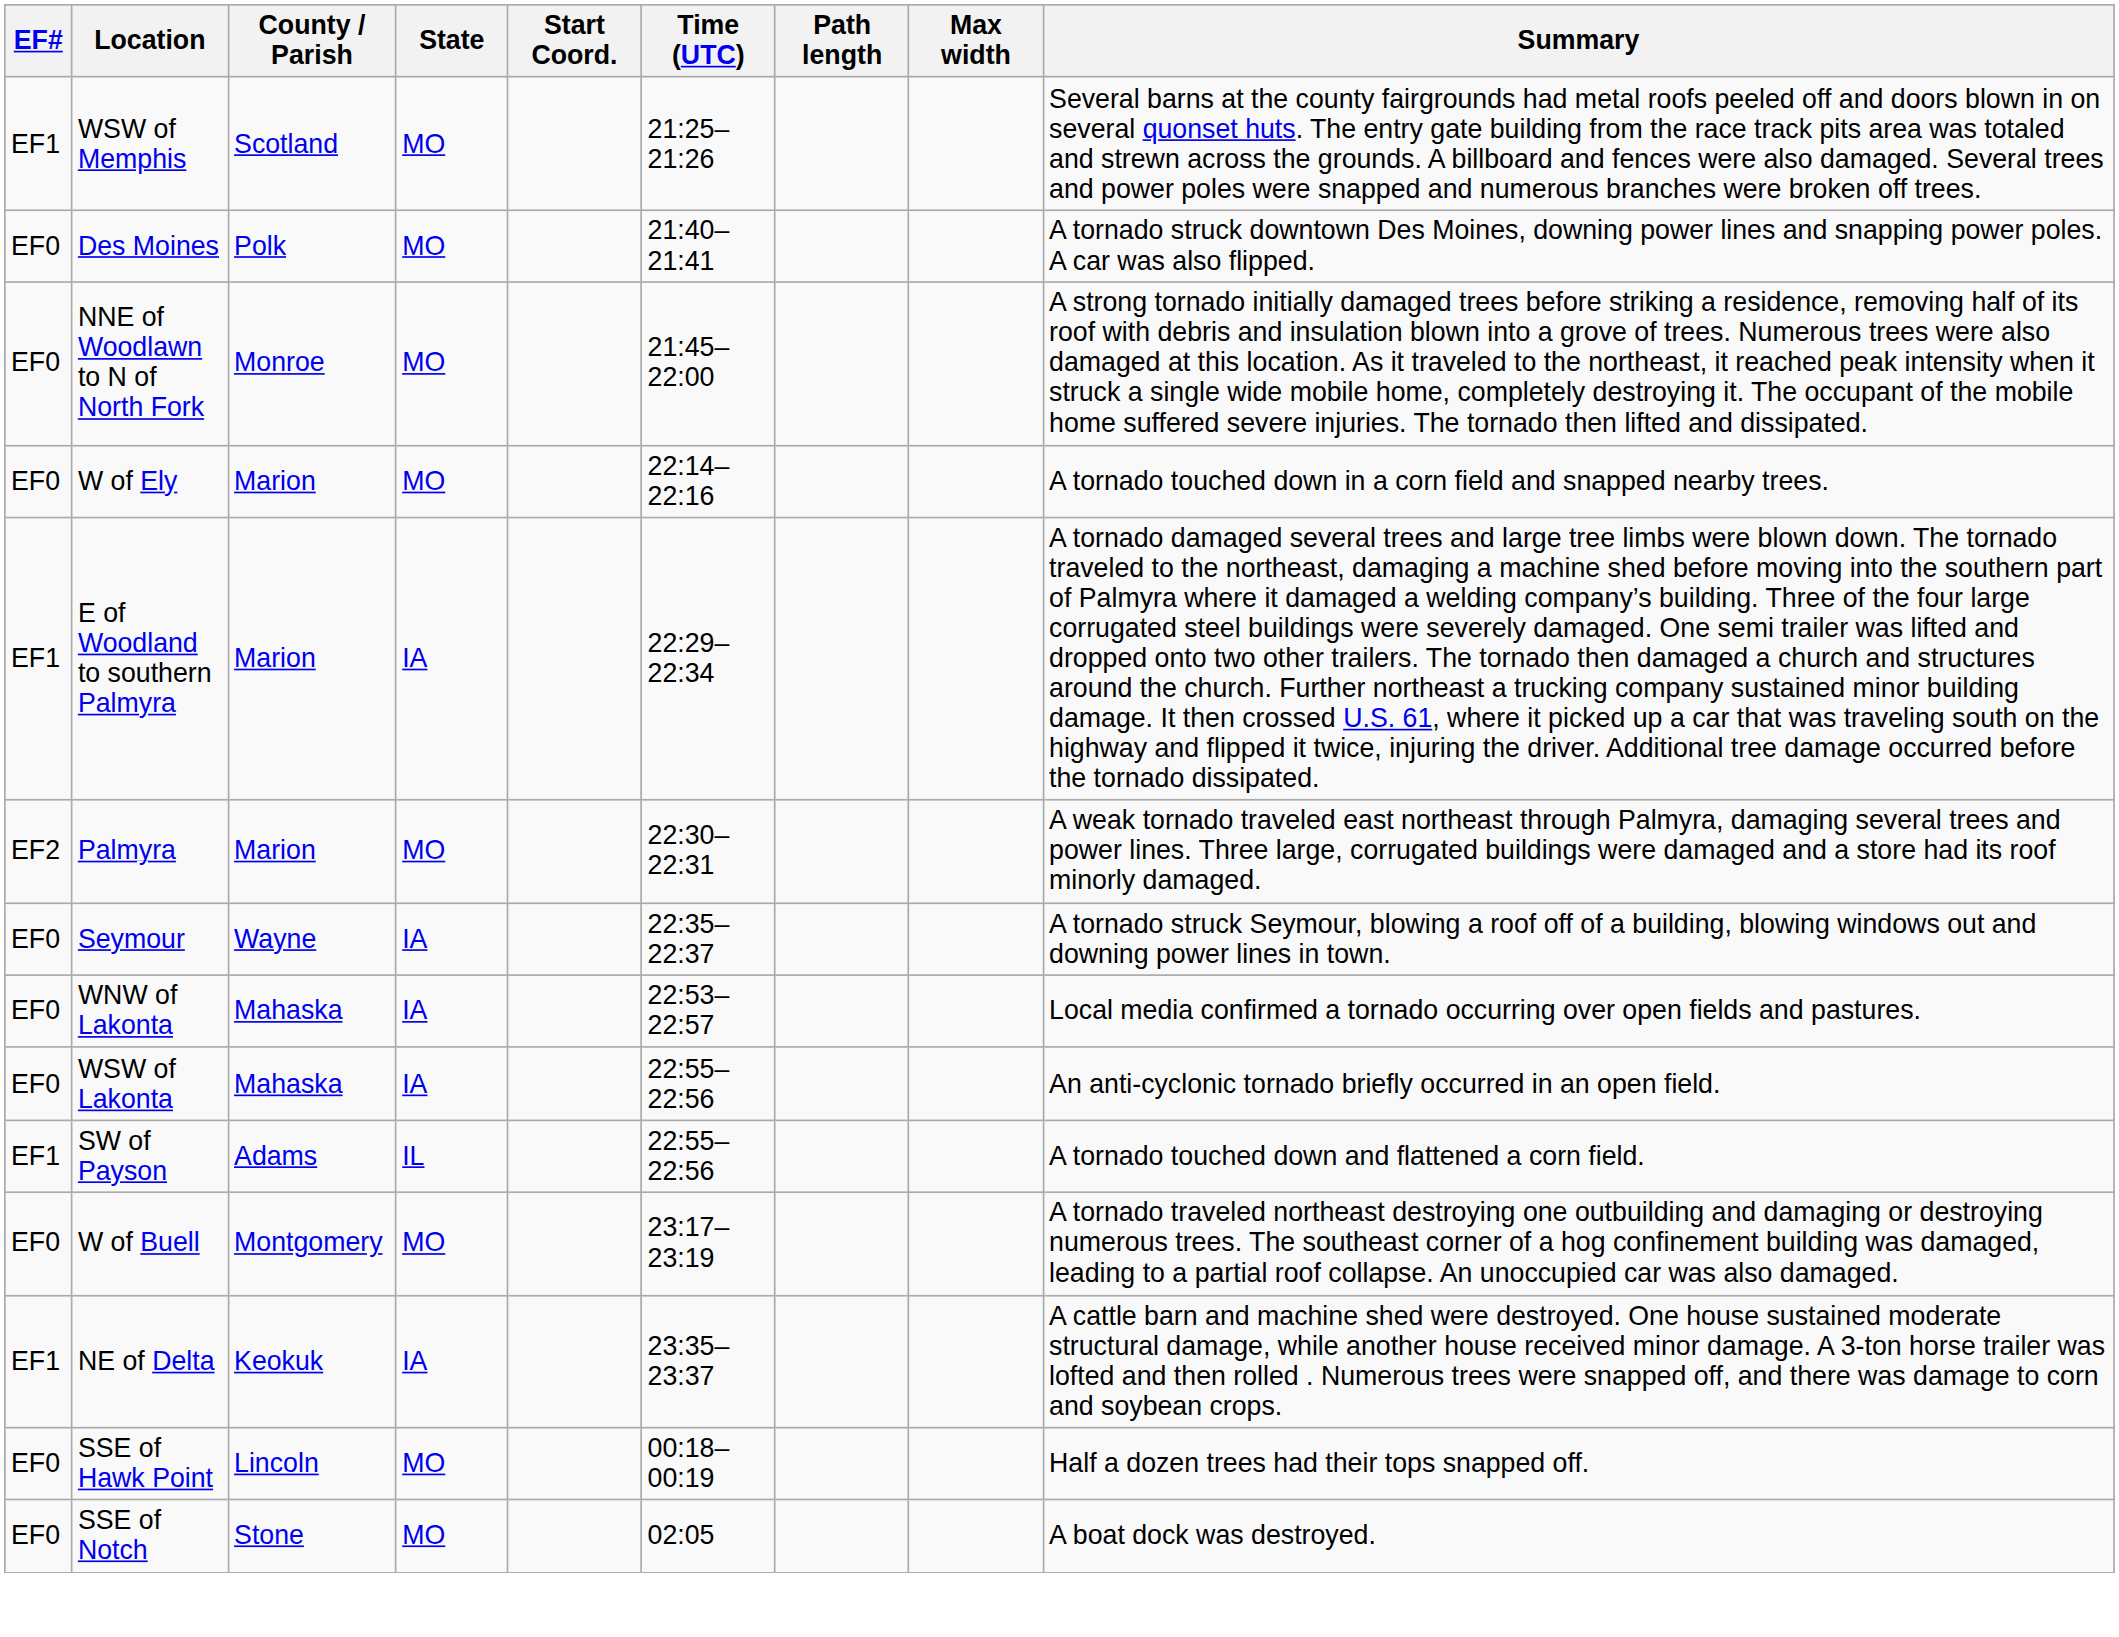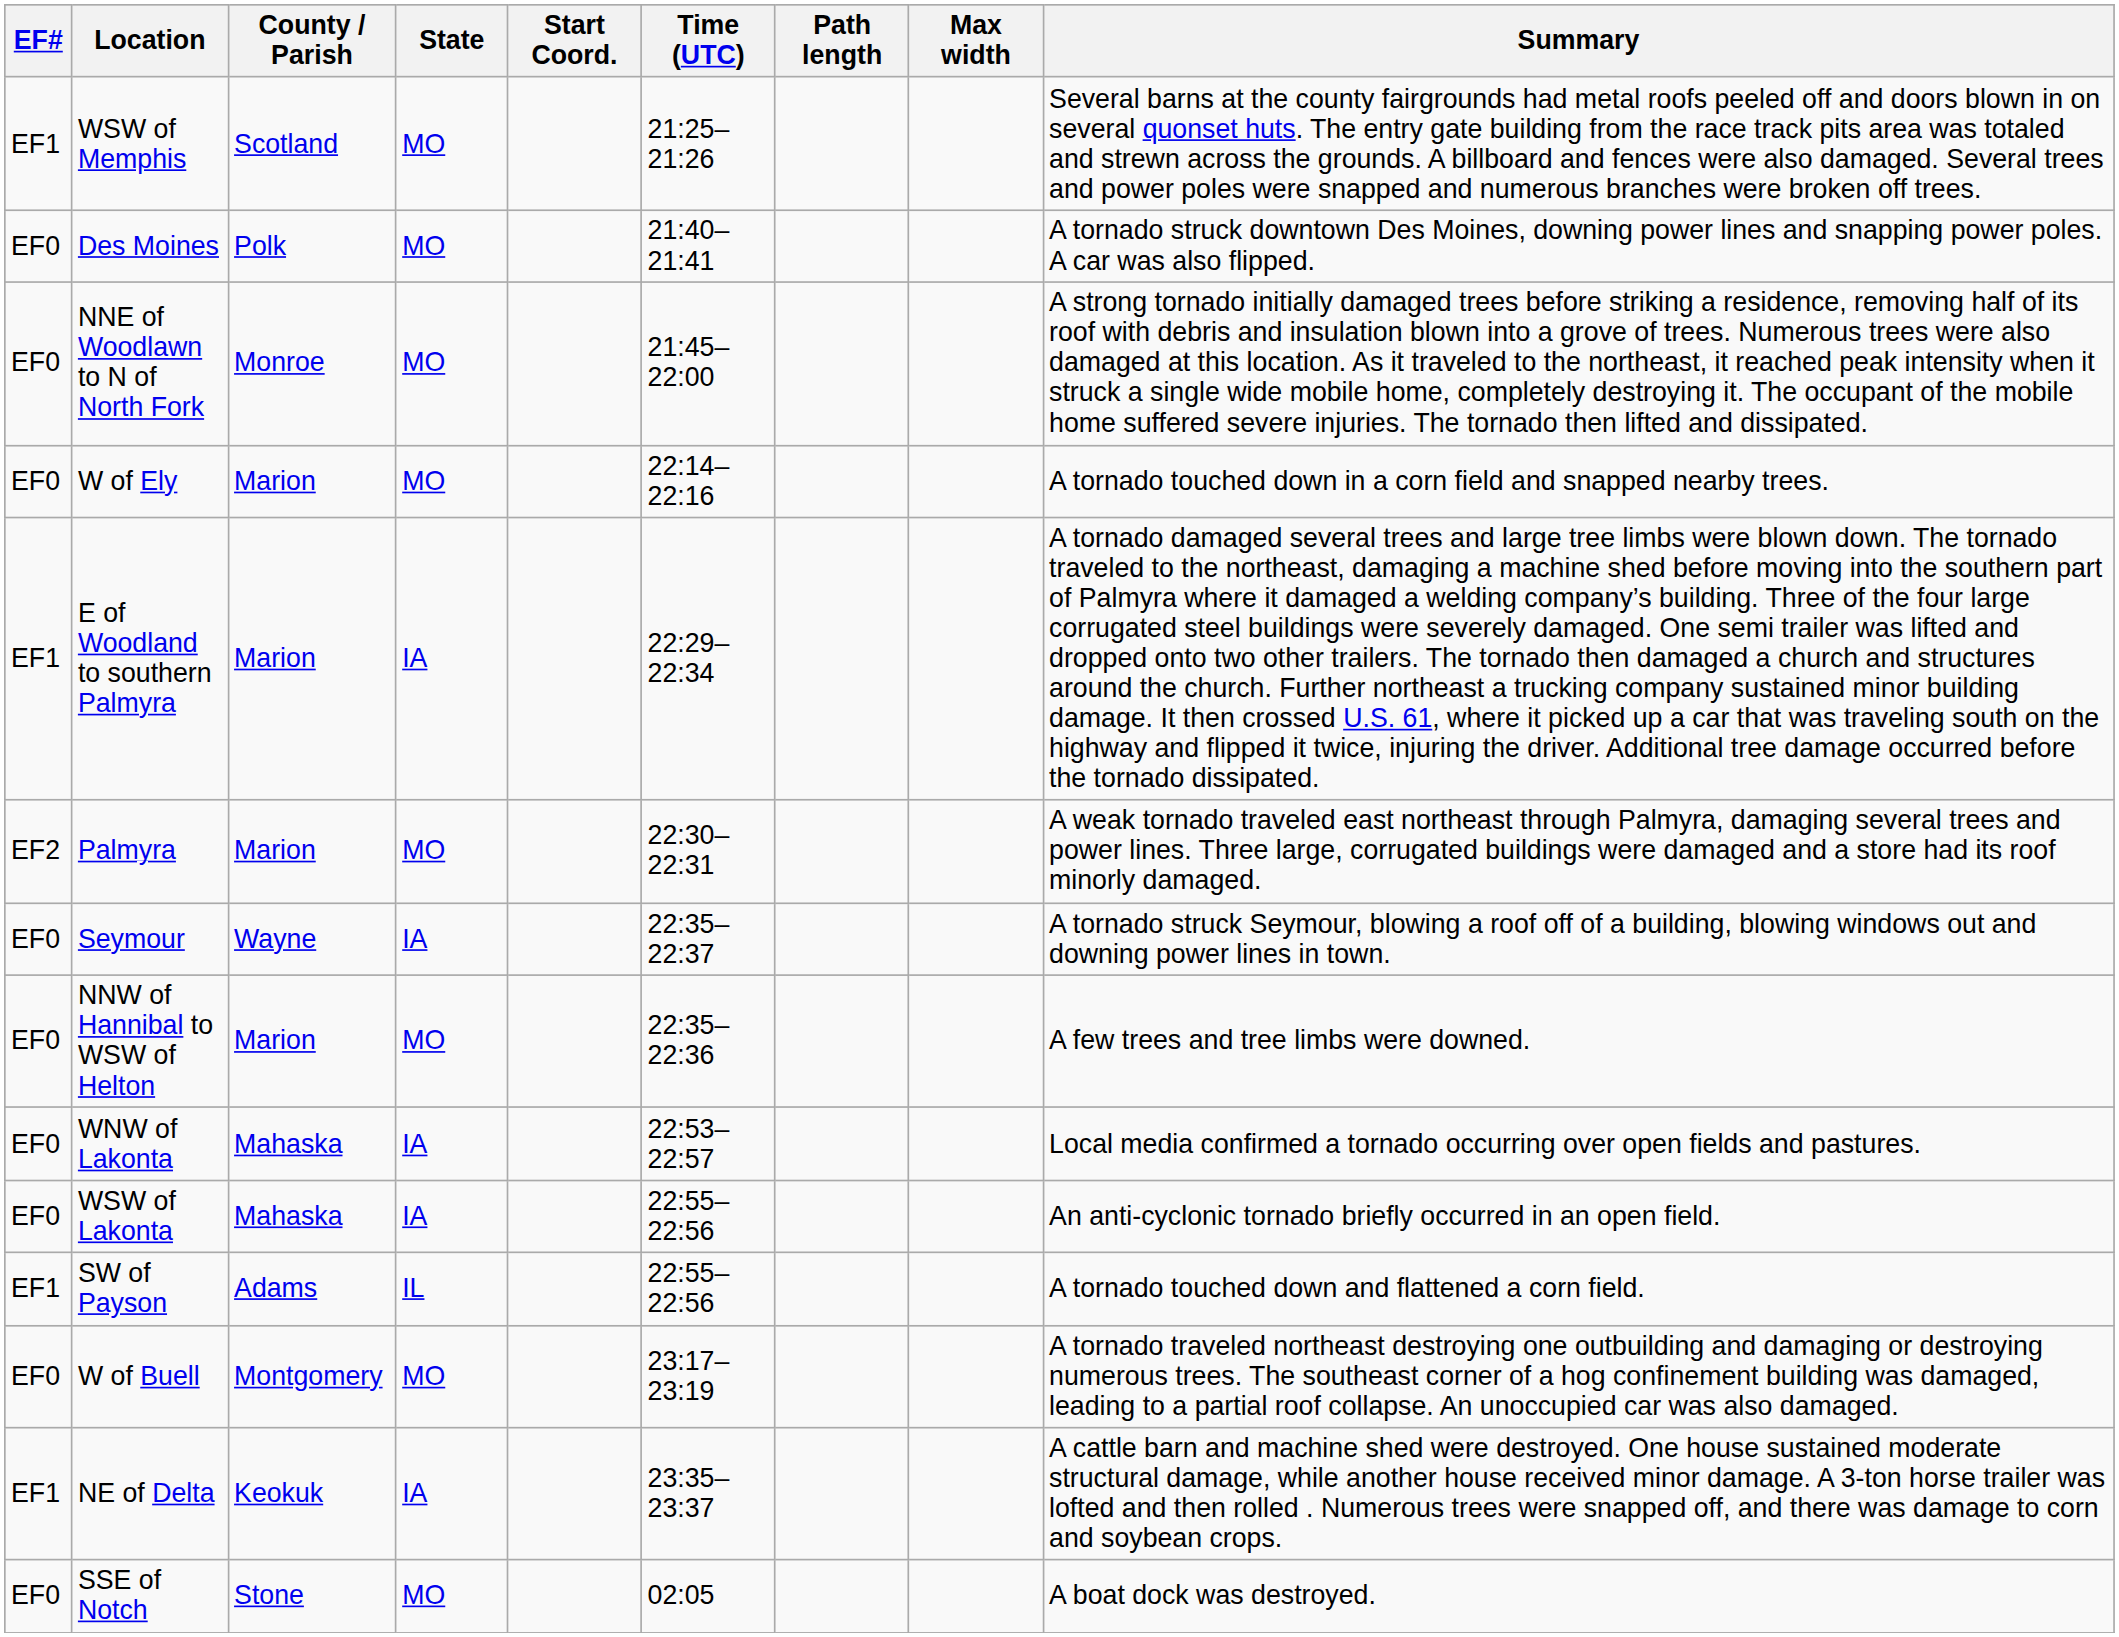+ row: (145, 1041)
- row: (145, 1463)
